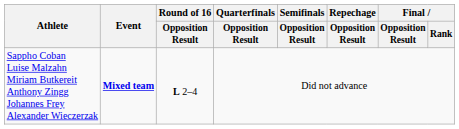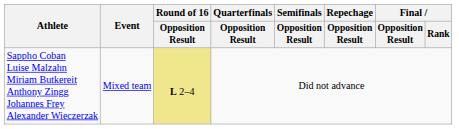(128, 86) bold -> (127, 86) normal
(185, 92) no background -> (182, 92) khaki background
